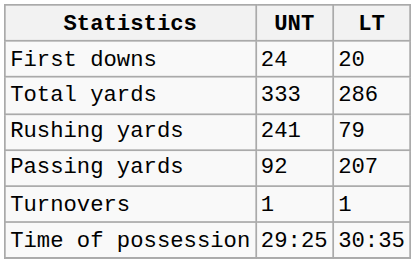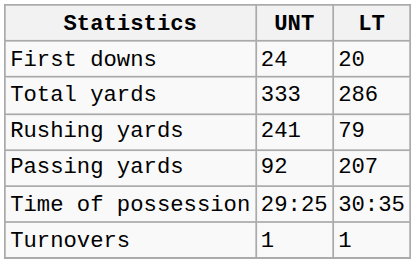rows swapped: (70, 204) <-> (130, 240)
